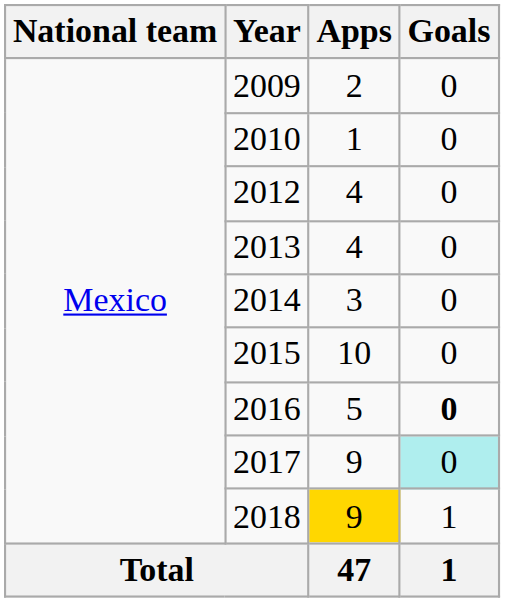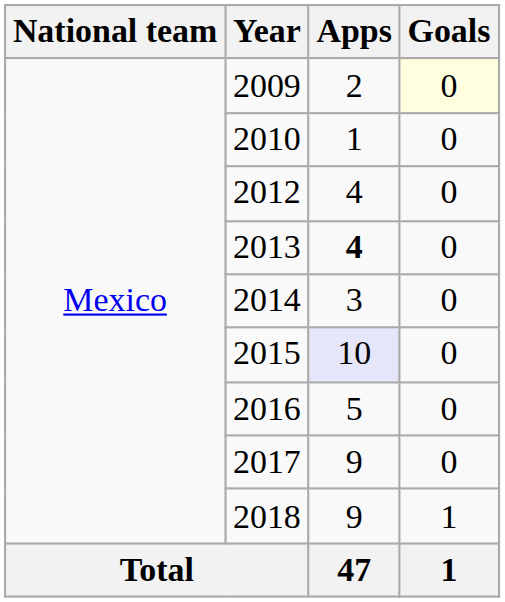(449, 85) no background -> (449, 85) lightyellow background
(354, 246) normal -> (354, 246) bold
(354, 354) no background -> (354, 354) lavender background
(449, 407) bold -> (449, 407) normal
(449, 461) paleturquoise background -> (449, 461) no background
(354, 515) gold background -> (354, 515) no background
